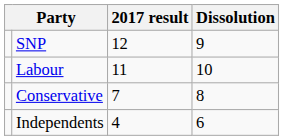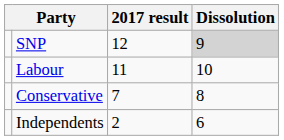(200, 43) no background -> (200, 43) lightgrey background
(115, 122) 4 -> (115, 122) 2
